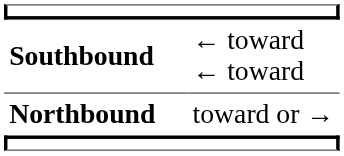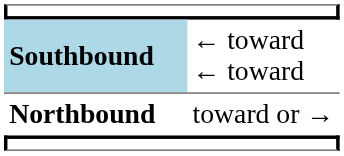(82, 55) no background -> (82, 55) lightblue background
